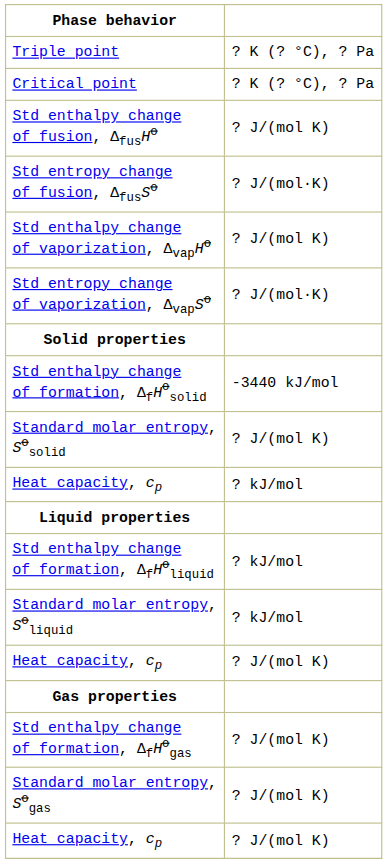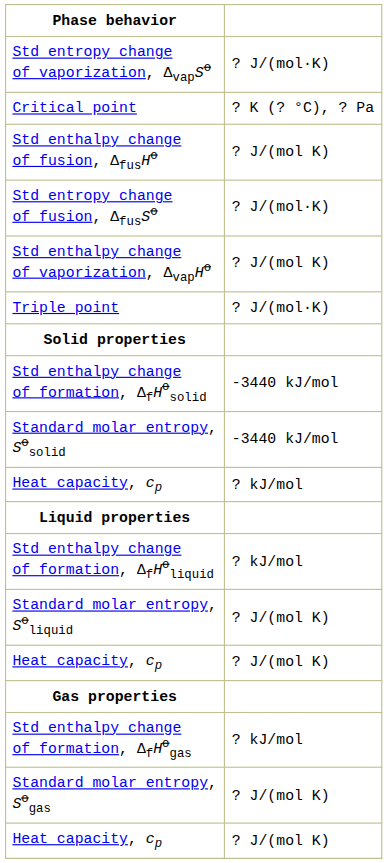(66, 52) Triple point -> (112, 64) Std entropy change of vaporization, ΔvapSo
(303, 52) ? K (? °C), ? Pa -> (281, 64) ? J/(mol·K)
(112, 296) Std entropy change of vaporization, ΔvapSo -> (66, 307) Triple point
(281, 439) ? J/(mol K) -> (285, 439) -3440 kJ/mol
(267, 617) ? kJ/mol -> (281, 617) ? J/(mol K)
(281, 740) ? J/(mol K) -> (267, 740) ? kJ/mol
